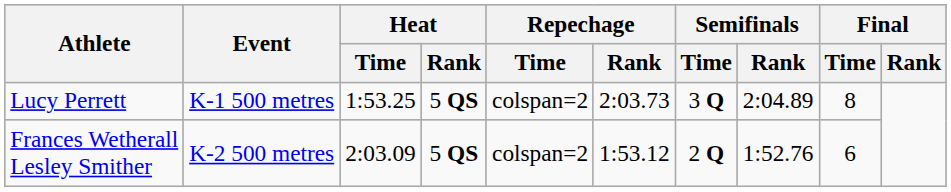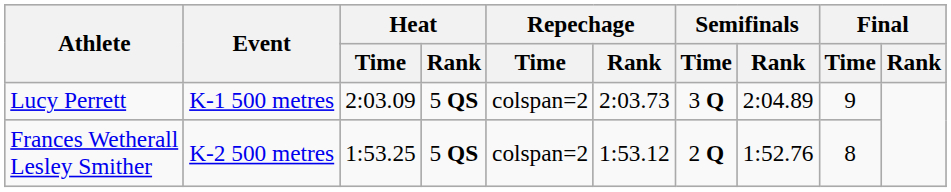(380, 101) 1:53.25 -> (380, 101) 2:03.09
(850, 101) 8 -> (850, 101) 9
(380, 153) 2:03.09 -> (380, 153) 1:53.25
(850, 153) 6 -> (850, 153) 8
